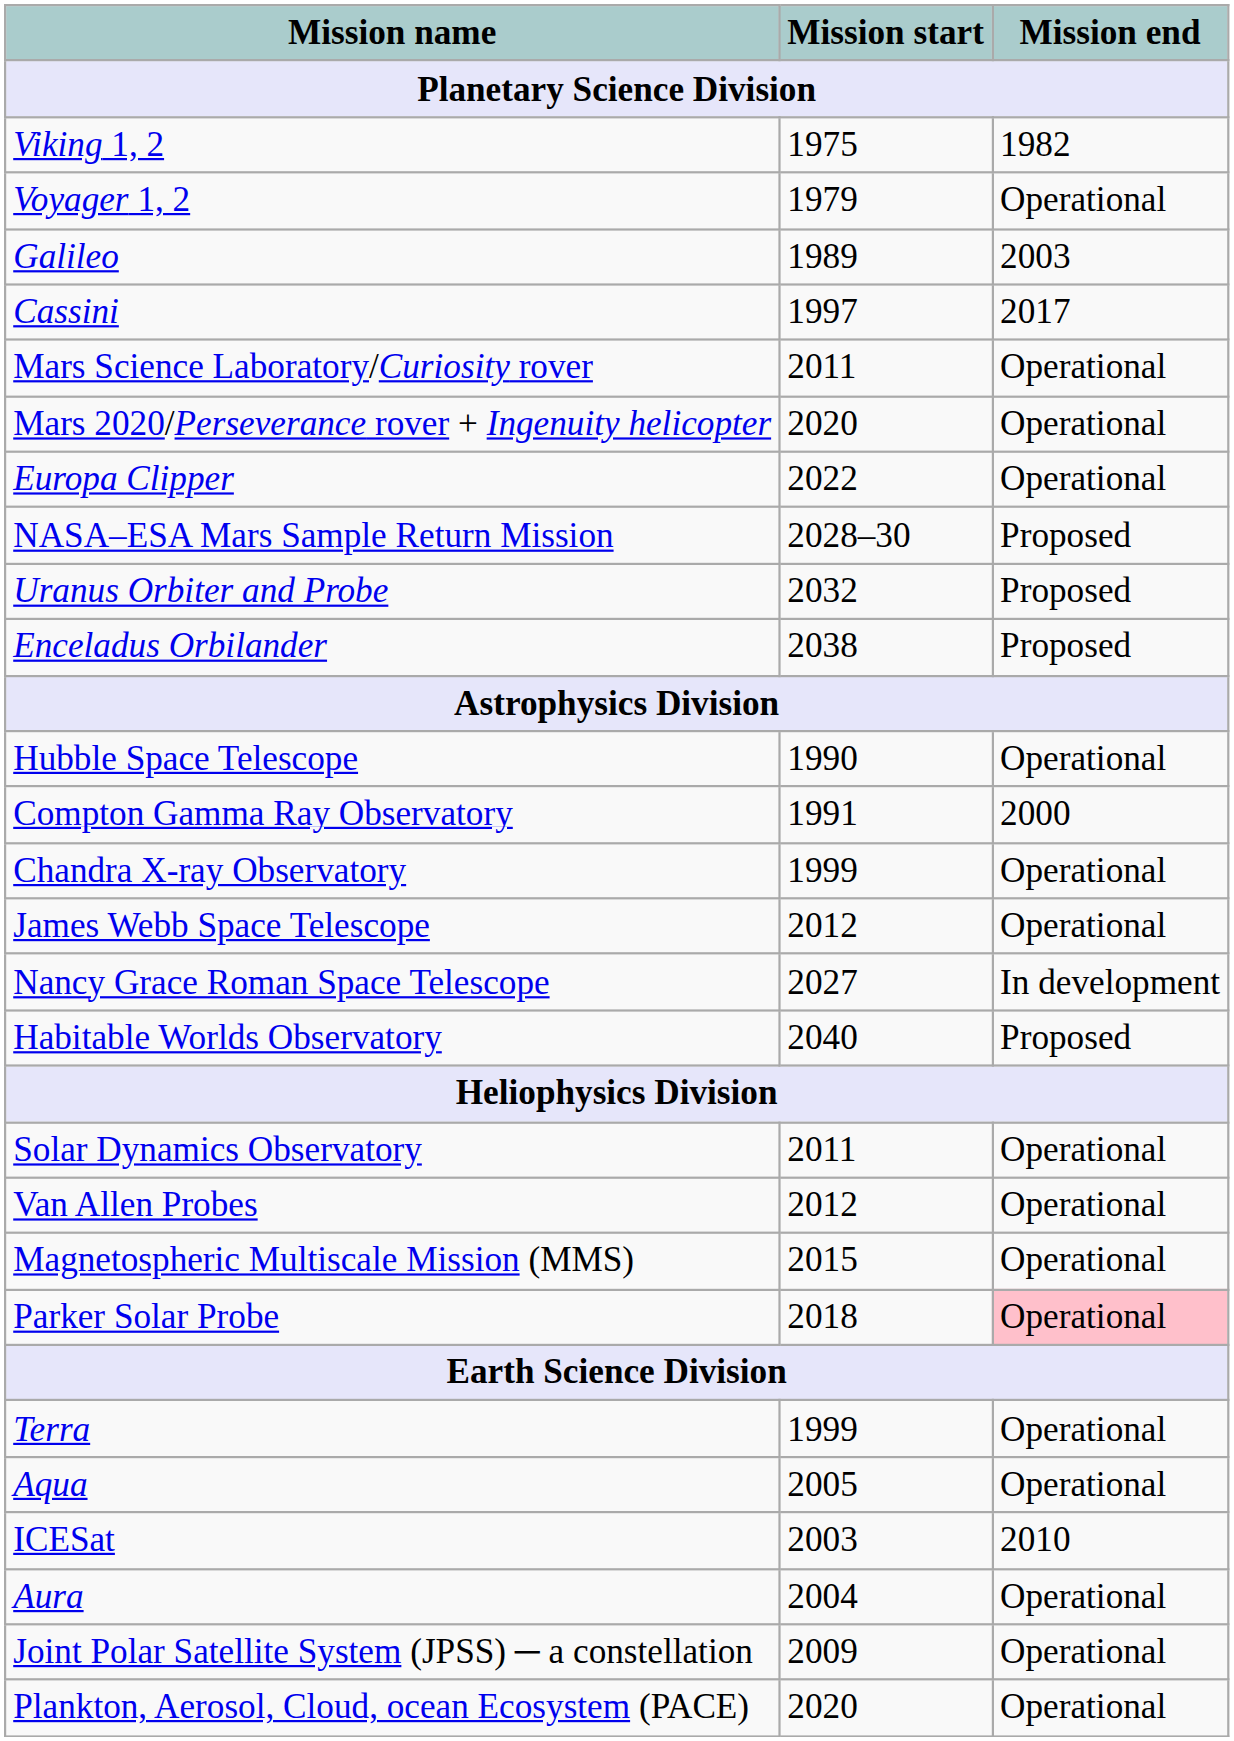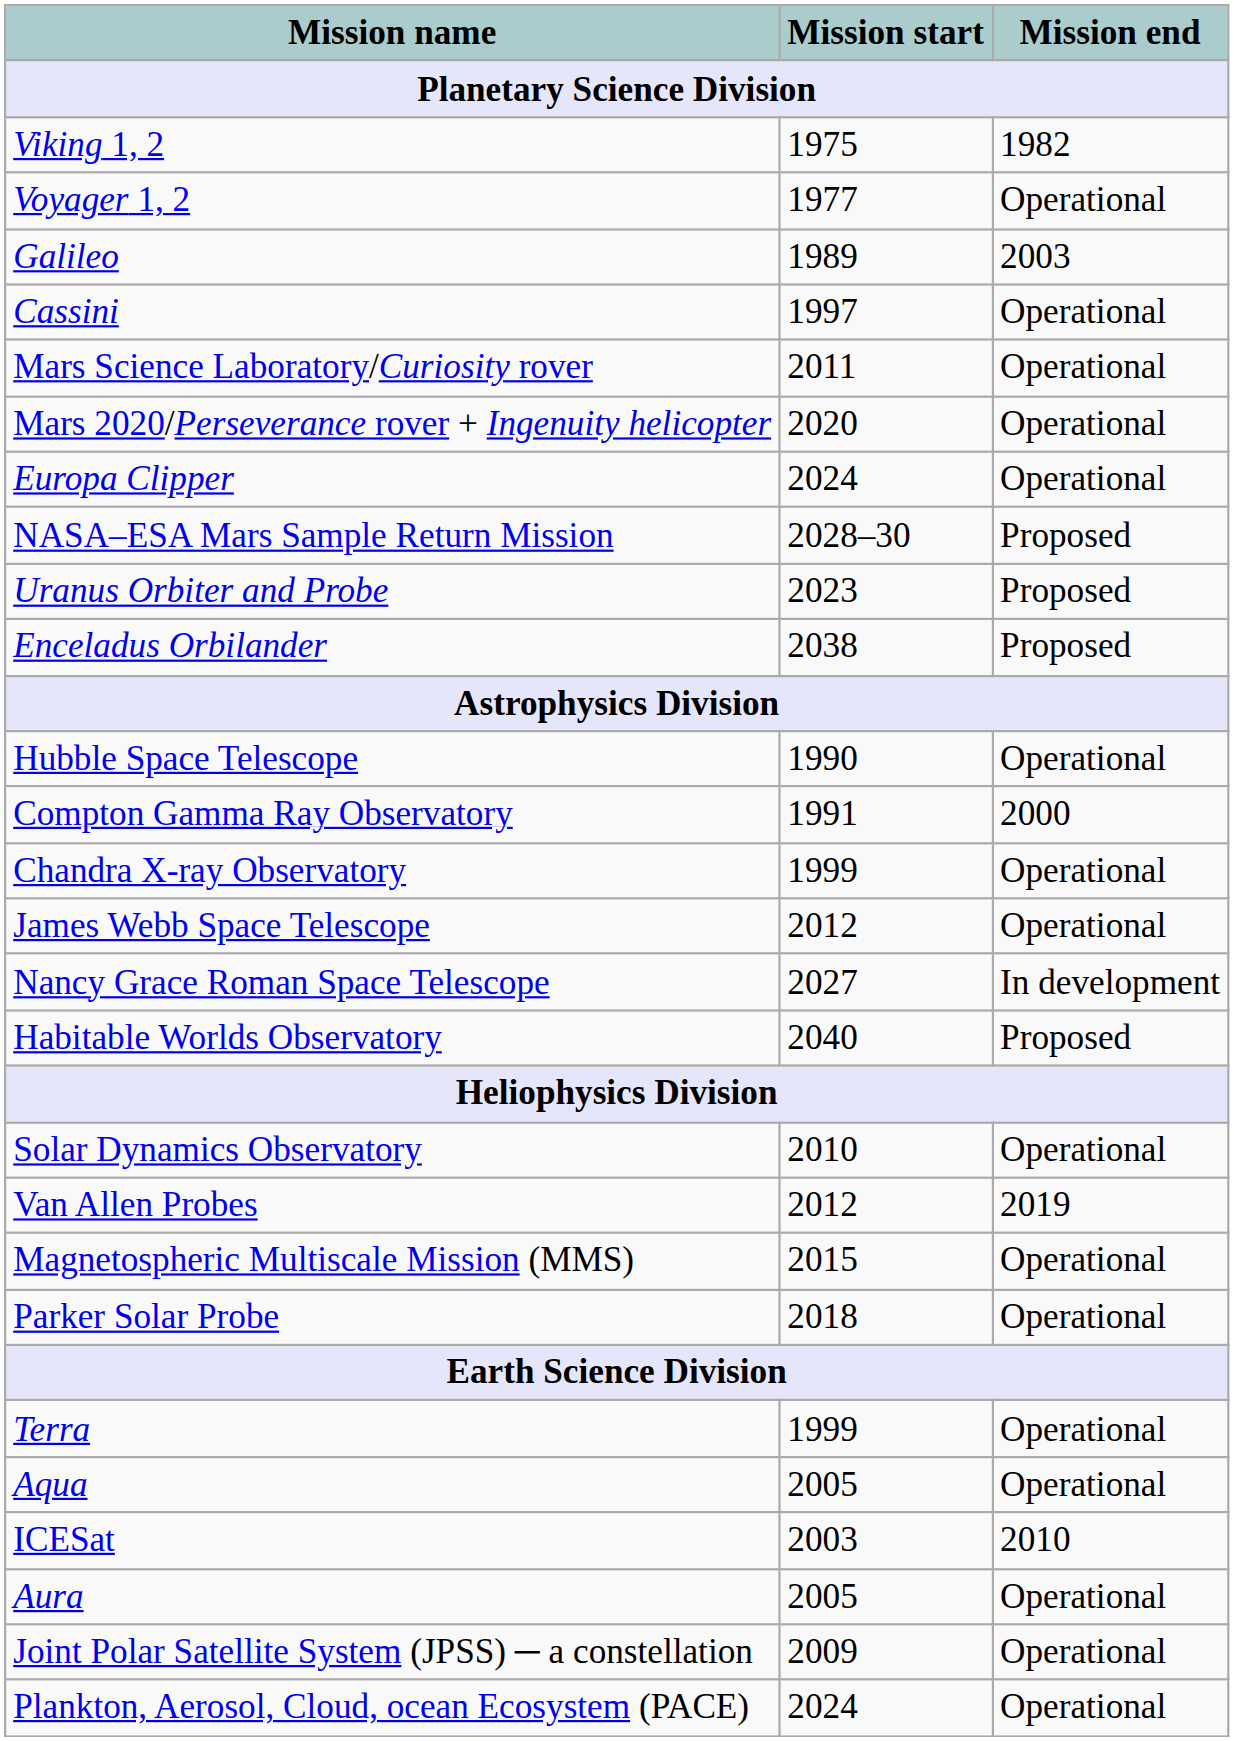(823, 199) 1979 -> (823, 199) 1977
(1035, 311) 2017 -> (1083, 311) Operational
(823, 479) 2022 -> (823, 479) 2024
(823, 590) 2032 -> (823, 590) 2023
(822, 1148) 2011 -> (823, 1148) 2010
(1083, 1204) Operational -> (1035, 1204) 2019
(1083, 1316) pink background -> (1083, 1316) no background
(823, 1595) 2004 -> (823, 1595) 2005
(823, 1707) 2020 -> (823, 1707) 2024
